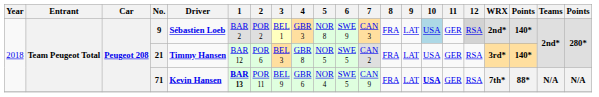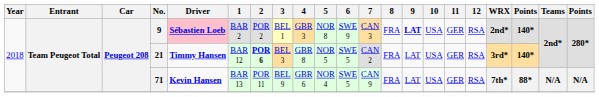(197, 31) no background -> (197, 31) pink background
(411, 31) normal -> (413, 31) bold
(432, 31) lightblue background -> (434, 31) no background
(474, 31) lightgrey background -> (476, 31) no background
(261, 55) normal -> (261, 55) bold
(239, 80) bold -> (239, 80) normal
(432, 80) bold -> (434, 80) normal
